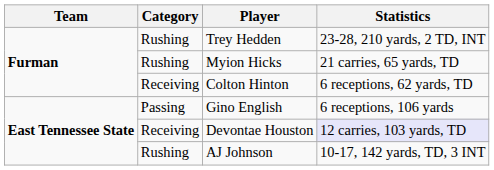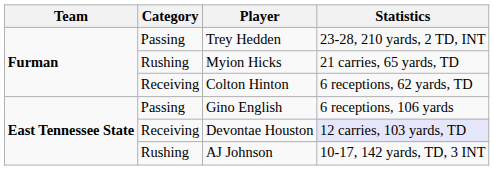(165, 39) Rushing -> (163, 39) Passing
